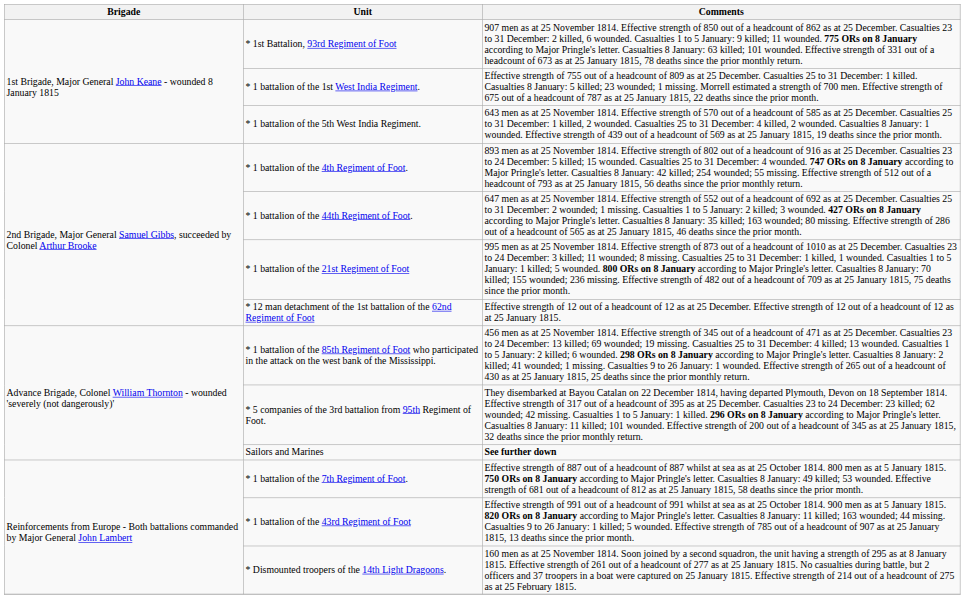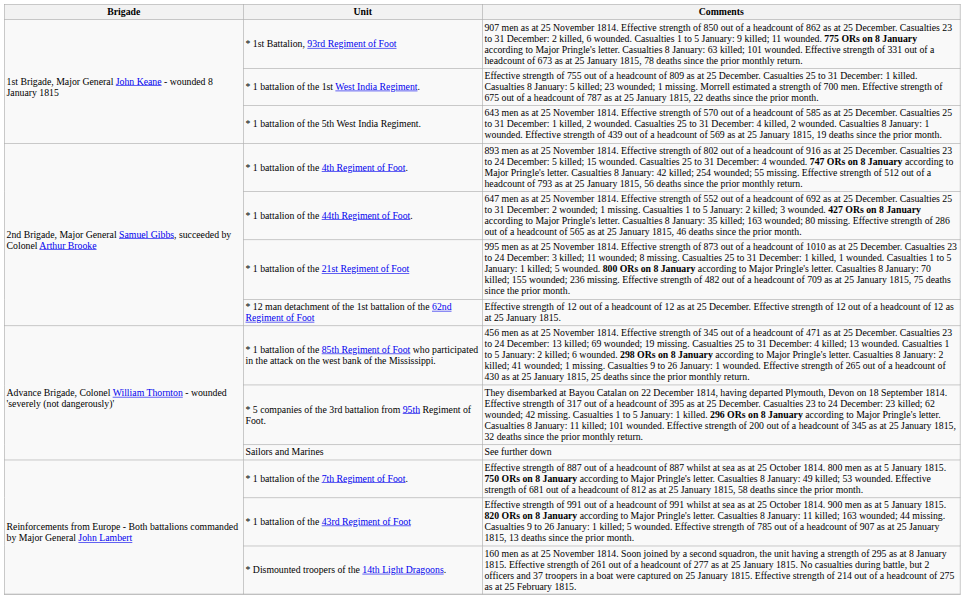(520, 452) bold -> (518, 452) normal
